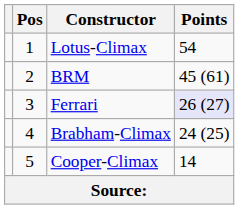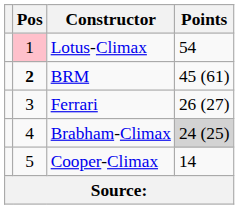(30, 47) no background -> (30, 47) pink background
(30, 76) normal -> (30, 76) bold
(204, 104) lavender background -> (204, 104) no background
(204, 133) no background -> (204, 133) lightgrey background
